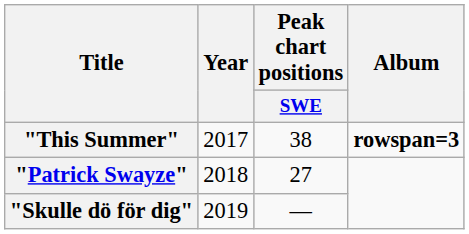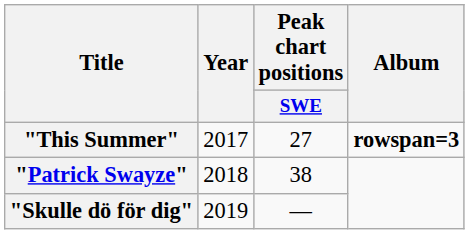(301, 139) 38 -> (301, 139) 27
(301, 175) 27 -> (301, 175) 38
